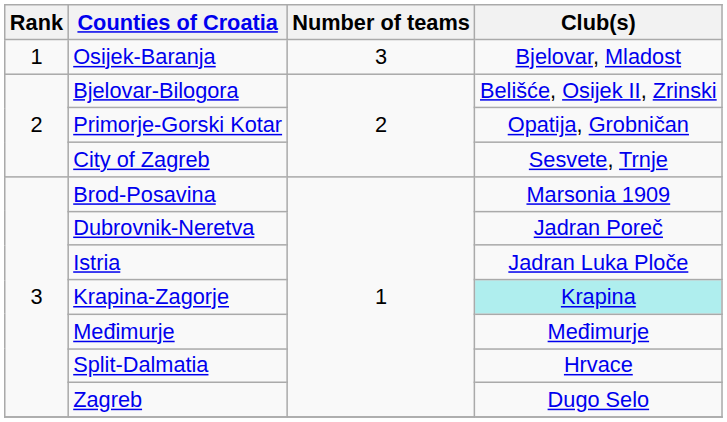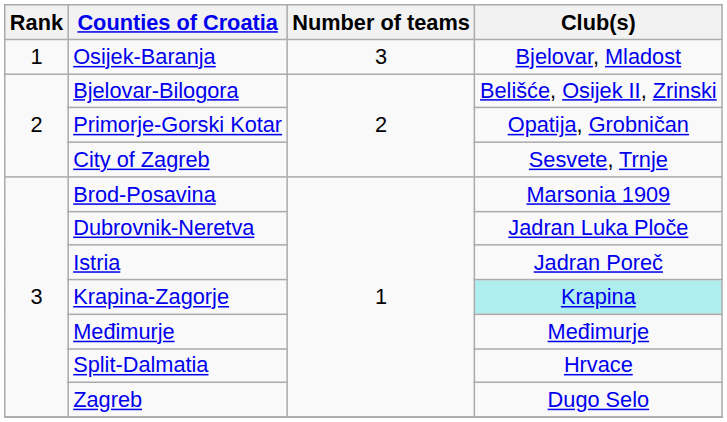(598, 228) Jadran Poreč -> (598, 228) Jadran Luka Ploče
(598, 263) Jadran Luka Ploče -> (598, 263) Jadran Poreč
